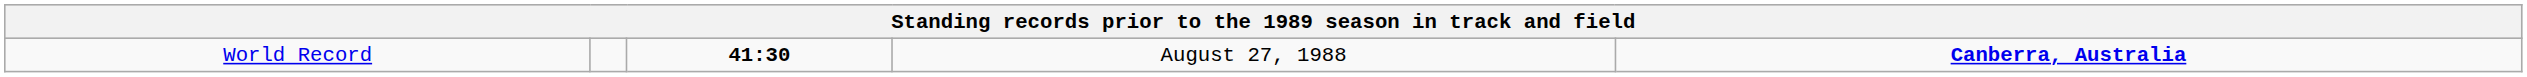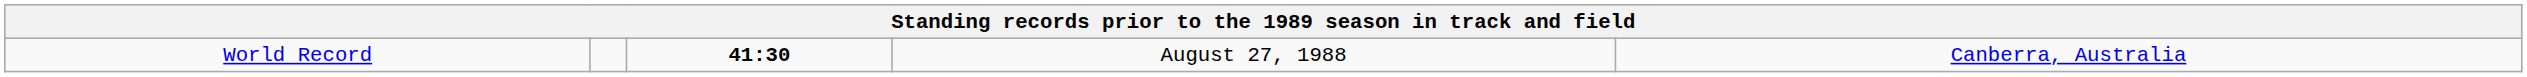(2068, 55) bold -> (2068, 55) normal
